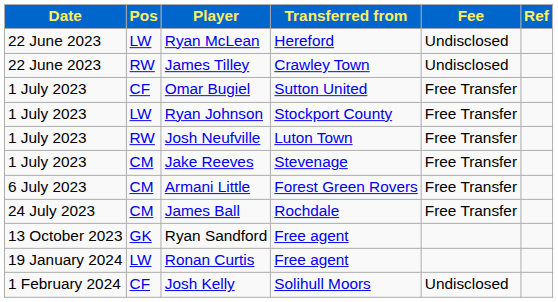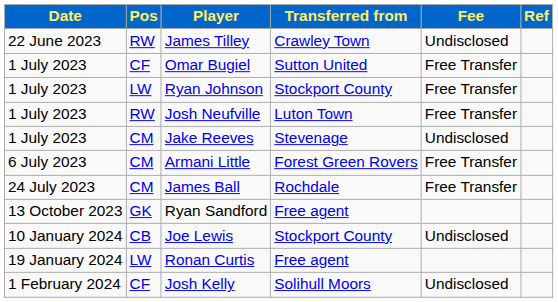- row: (212, 41)
(471, 162) Free Transfer -> (467, 138) Undisclosed
+ row: (199, 235)
